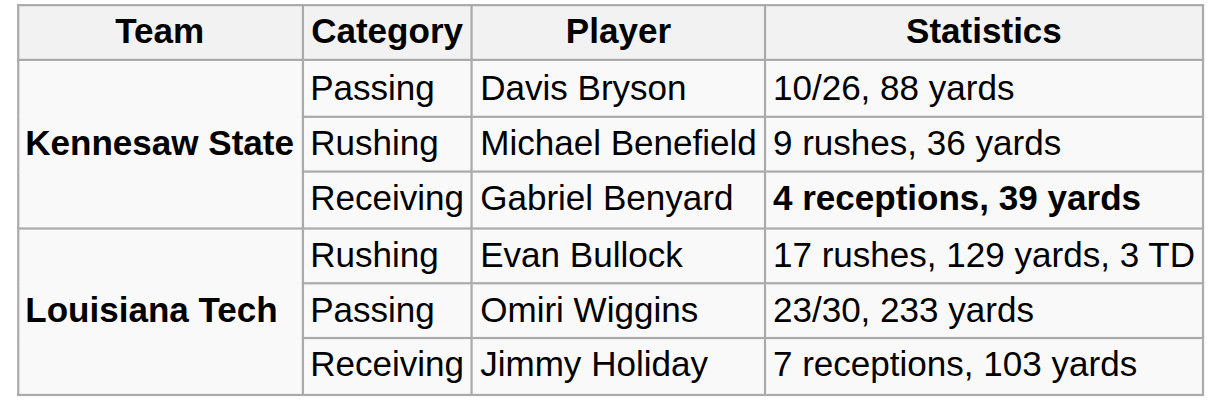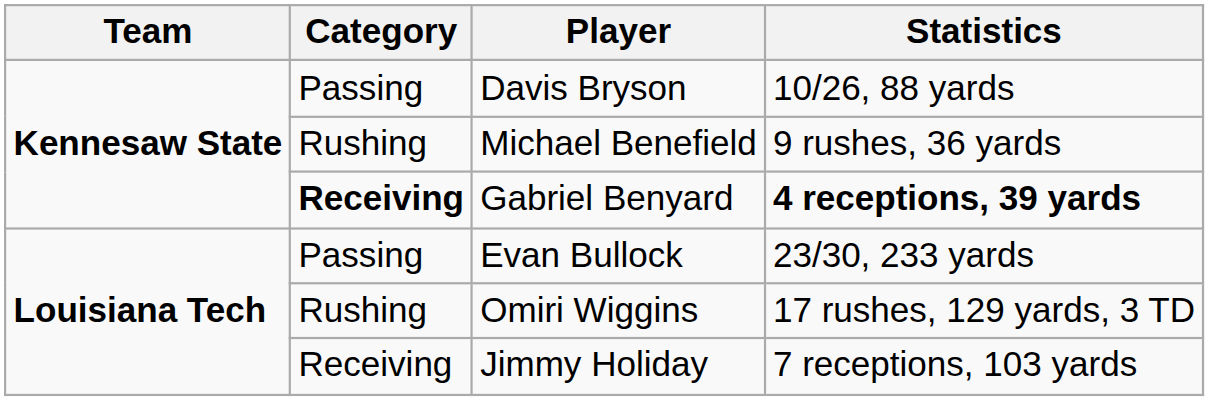(387, 199) normal -> (381, 199) bold
(374, 254) Rushing -> (361, 254) Passing
(984, 254) 17 rushes, 129 yards, 3 TD -> (903, 254) 23/30, 233 yards
(372, 310) Passing -> (363, 310) Rushing
(903, 310) 23/30, 233 yards -> (984, 310) 17 rushes, 129 yards, 3 TD
